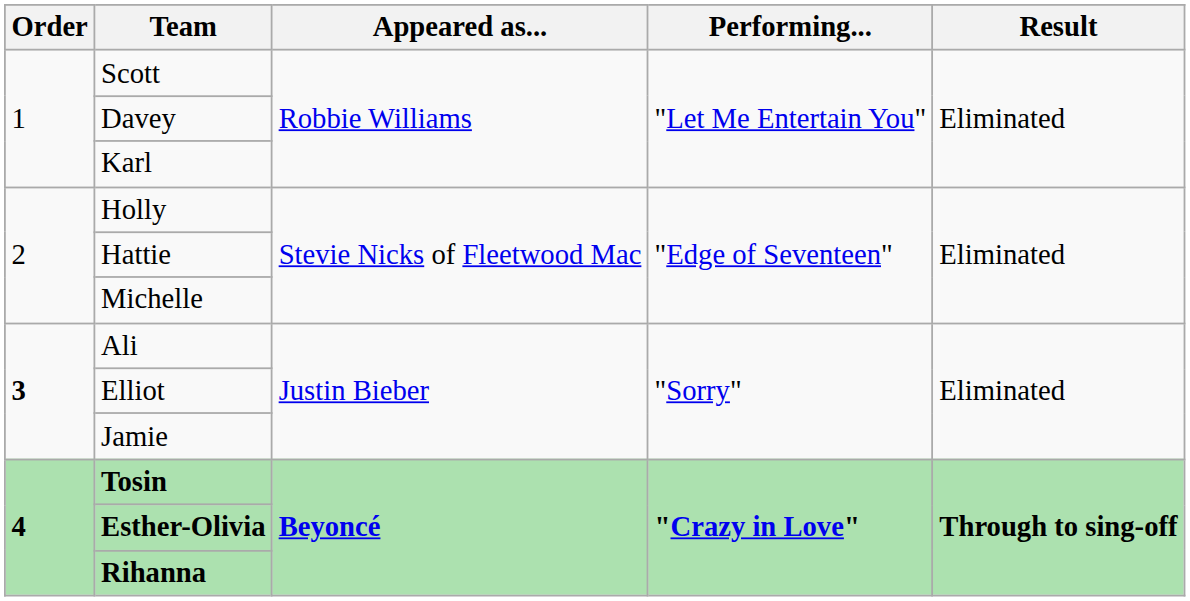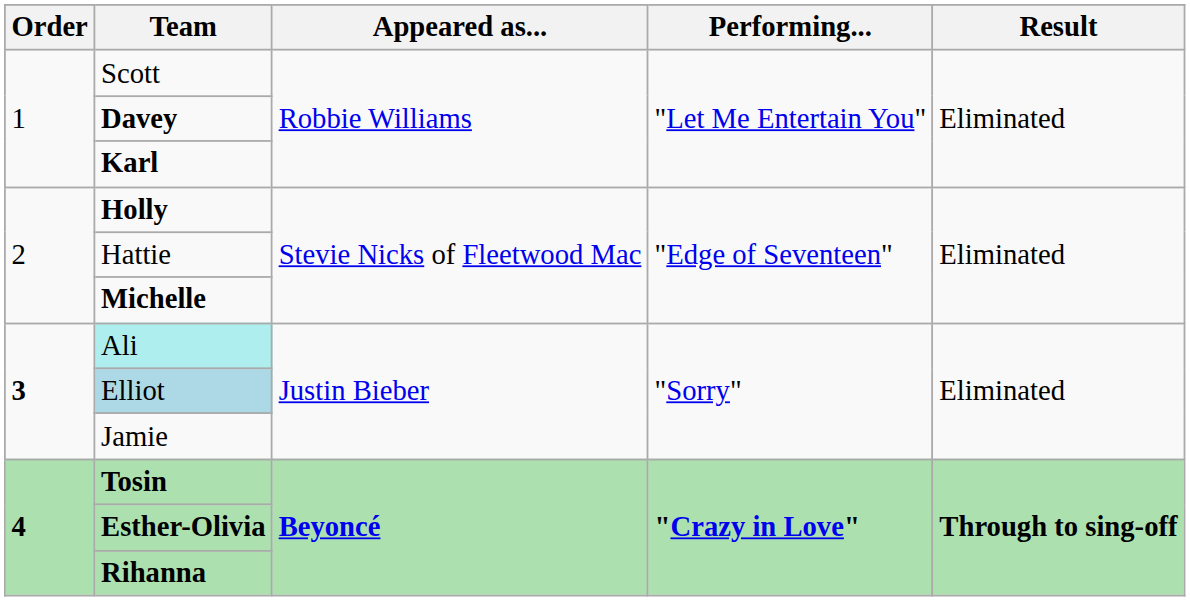(138, 118) normal -> (139, 118) bold
(127, 163) normal -> (130, 163) bold
(134, 208) normal -> (134, 208) bold
(152, 299) normal -> (154, 299) bold
(119, 345) no background -> (119, 345) paleturquoise background
(133, 390) no background -> (133, 390) lightblue background
